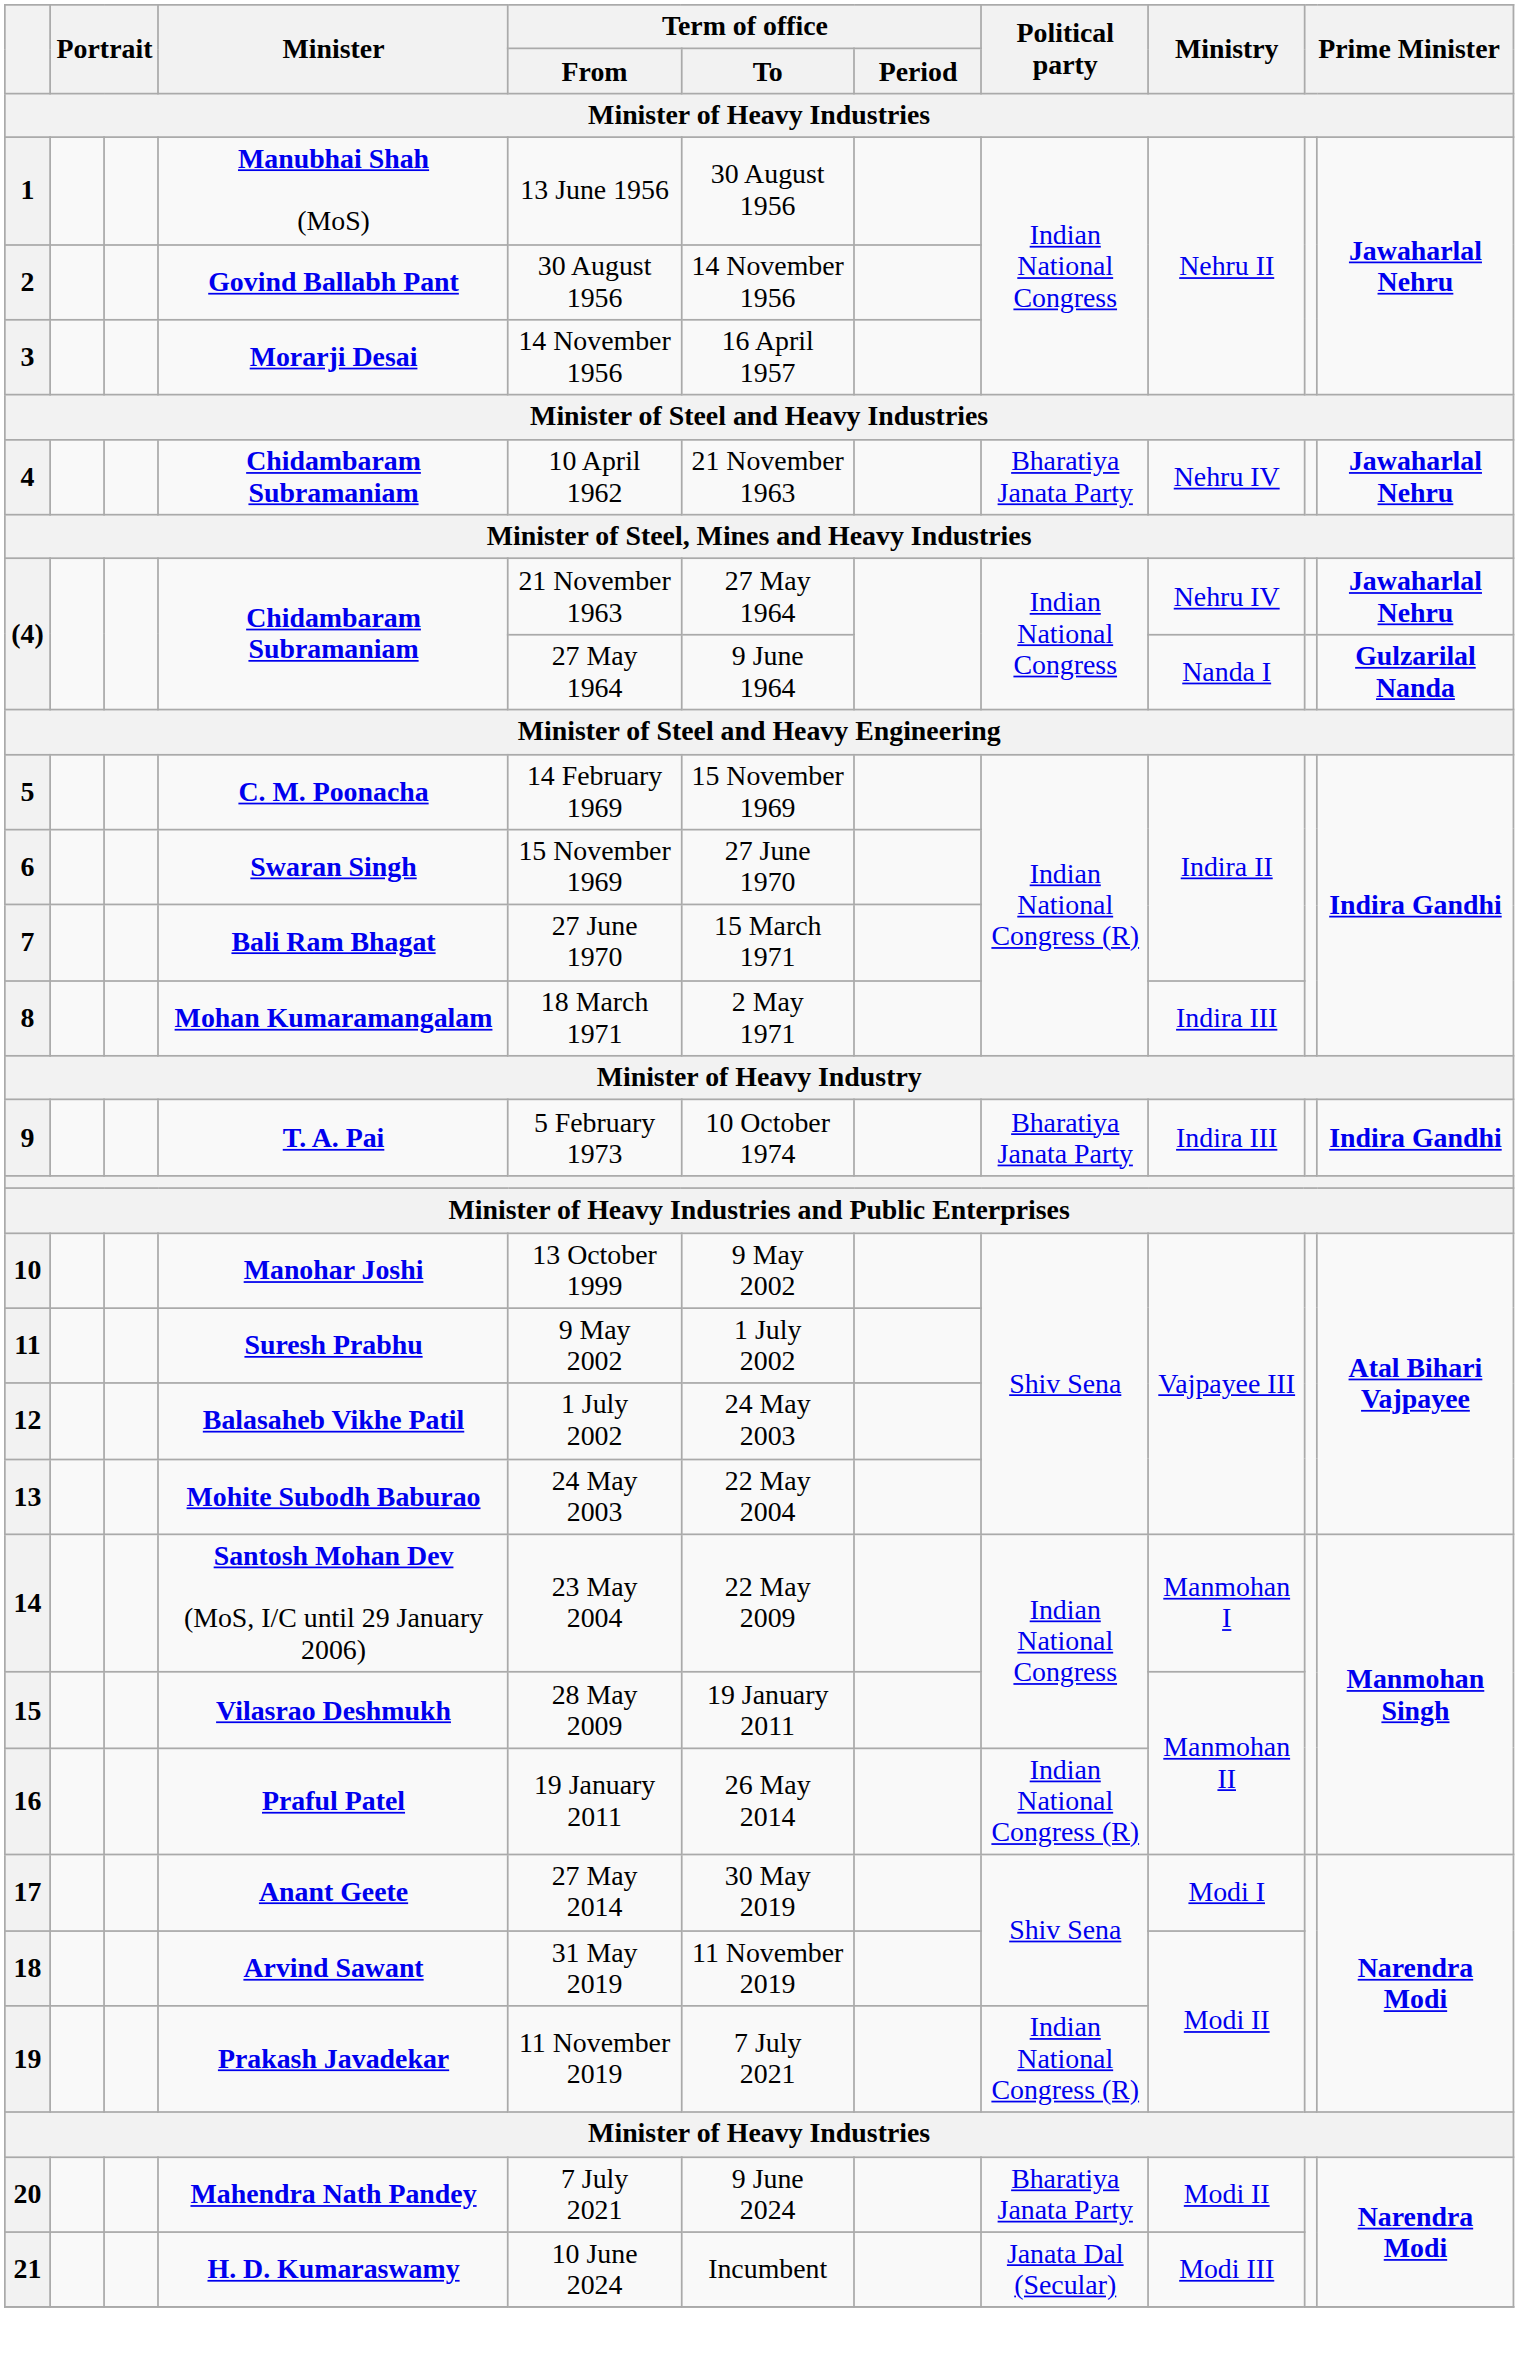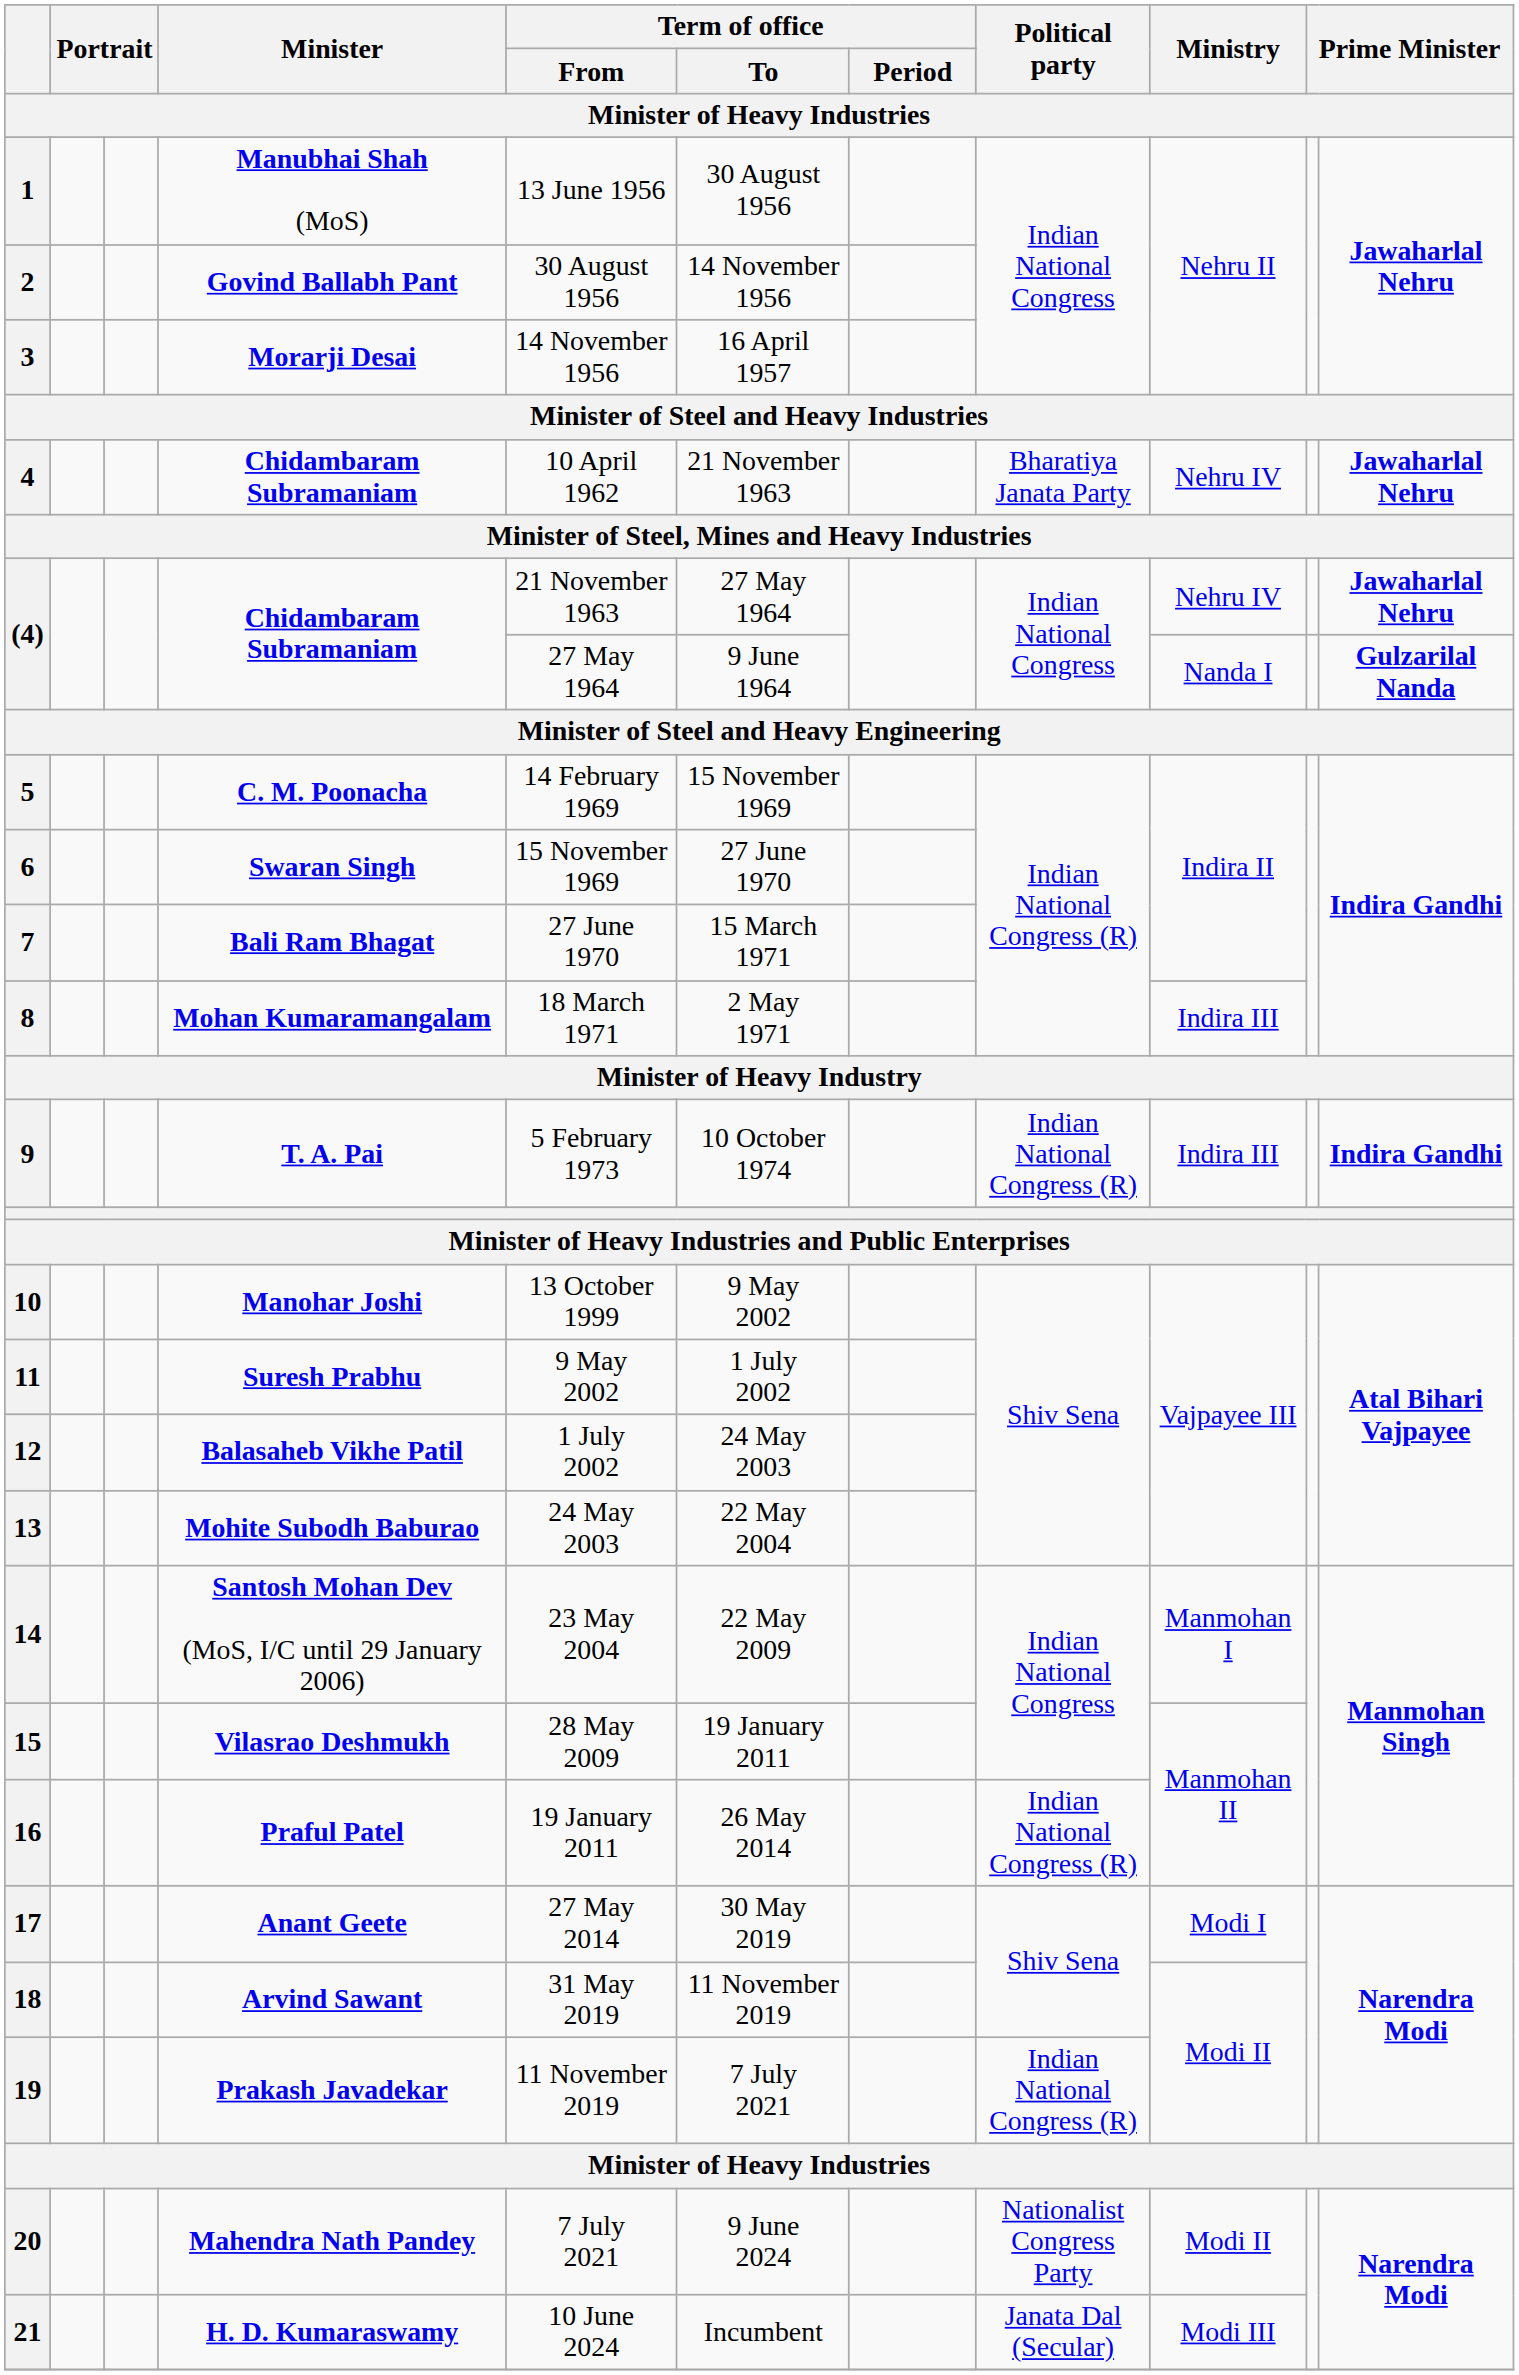(1065, 1137) Bharatiya Janata Party -> (1063, 1153) Indian National Congress (R)
(1065, 2193) Bharatiya Janata Party -> (1063, 2240) Nationalist Congress Party
